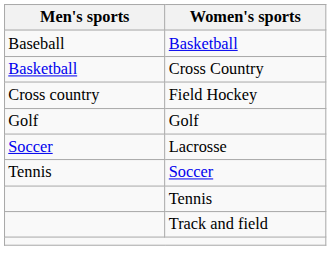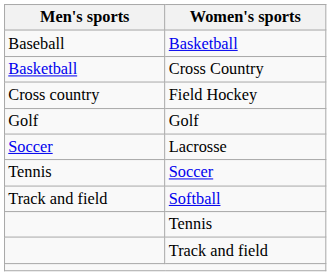+ row: (195, 198)
